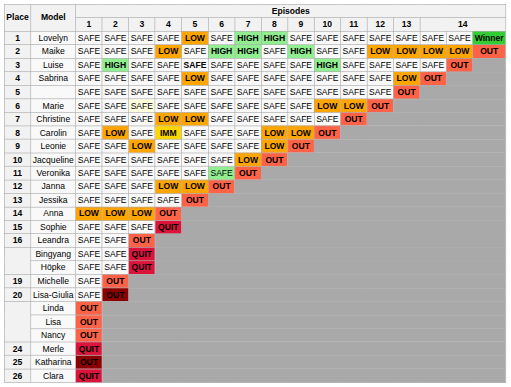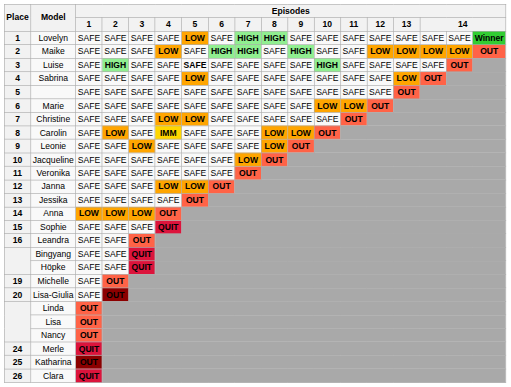(142, 105) lightyellow background -> (142, 105) no background
(222, 173) lightgreen background -> (222, 173) no background
